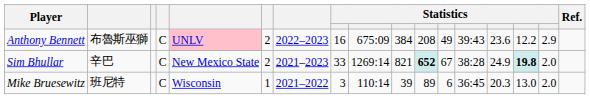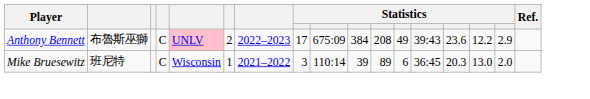(340, 40) 16 -> (302, 40) 17
- row: (35, 61)
